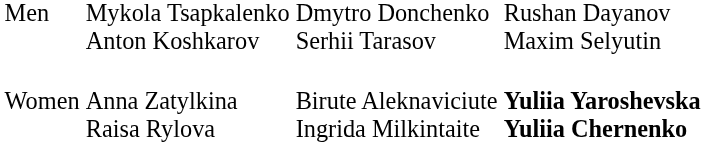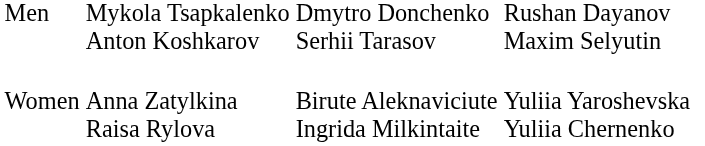(602, 115) bold -> (597, 115) normal
